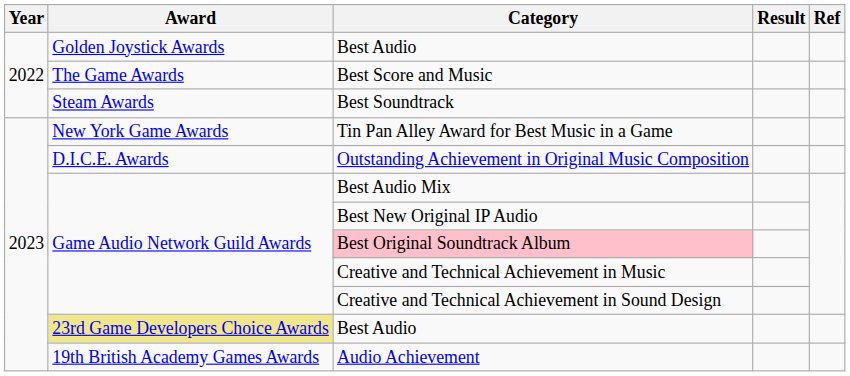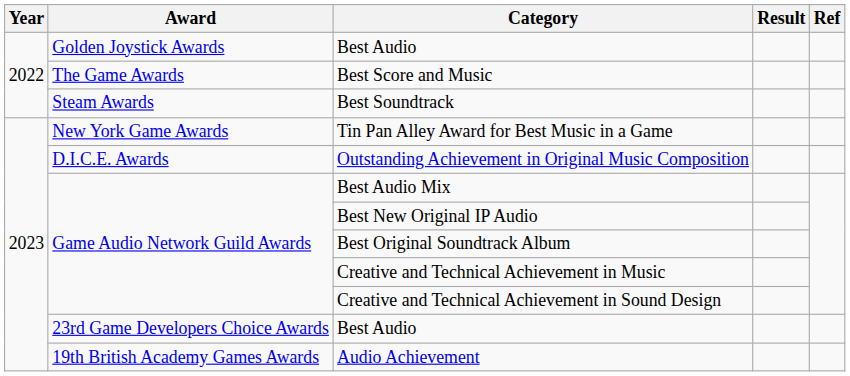(454, 243) pink background -> (454, 243) no background
(191, 328) khaki background -> (191, 328) no background
